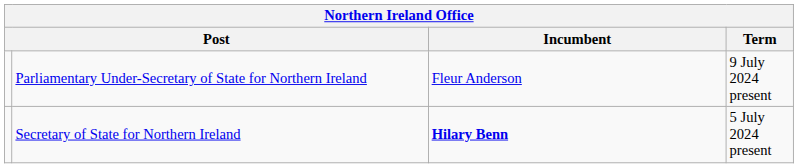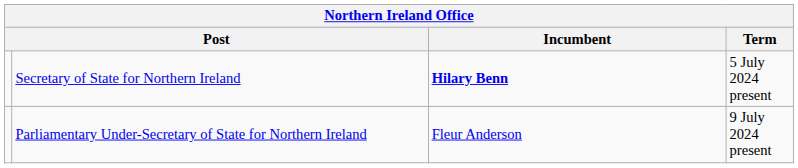rows swapped: (128, 134) <-> (191, 78)
